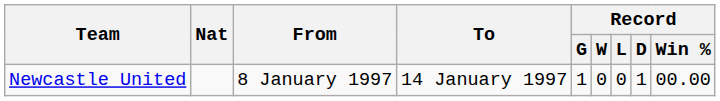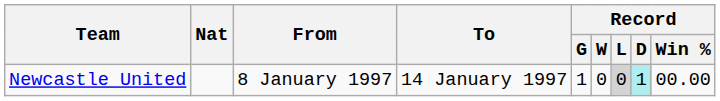(621, 80) no background -> (621, 80) lightgrey background
(641, 80) no background -> (641, 80) paleturquoise background
